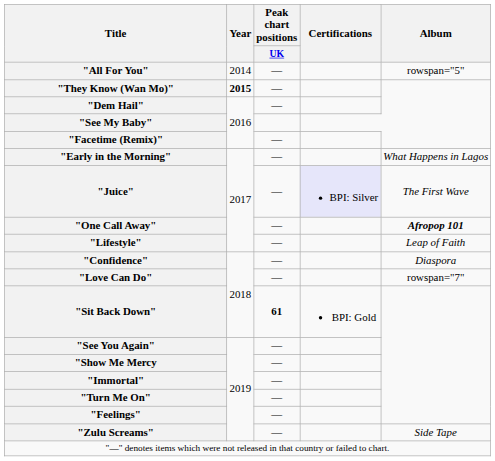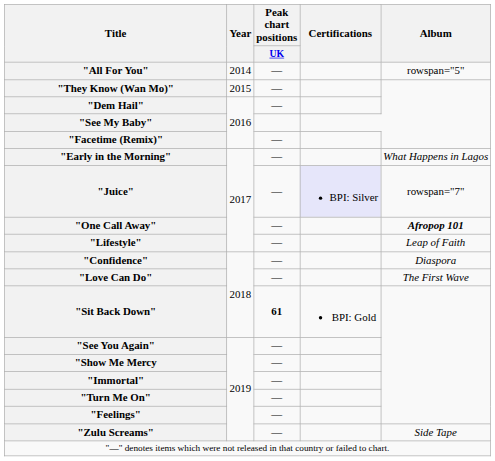(240, 88) bold -> (240, 88) normal
(436, 191) The First Wave -> (436, 191) rowspan="7"
(436, 277) rowspan="7" -> (436, 277) The First Wave
